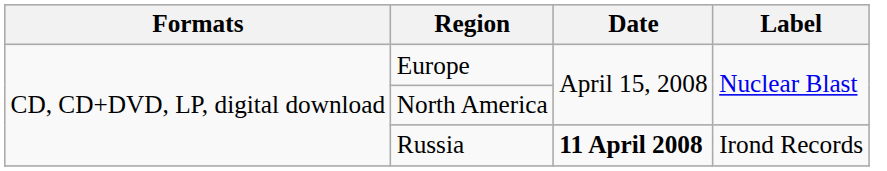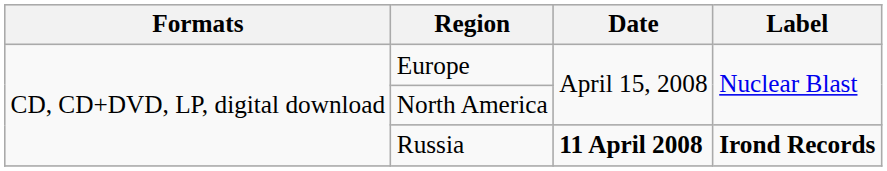(791, 144) normal -> (797, 144) bold
